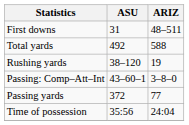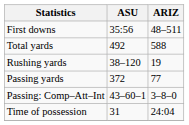(115, 29) 31 -> (121, 29) 35:56
rows swapped: (35, 95) <-> (56, 79)
(121, 112) 35:56 -> (115, 112) 31
